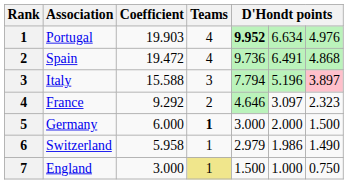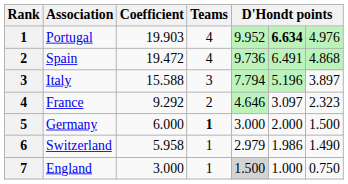(250, 37) bold -> (250, 37) normal
(287, 37) normal -> (287, 37) bold
(324, 80) pink background -> (324, 80) no background
(209, 168) khaki background -> (209, 168) no background
(250, 168) no background -> (250, 168) lightgrey background
